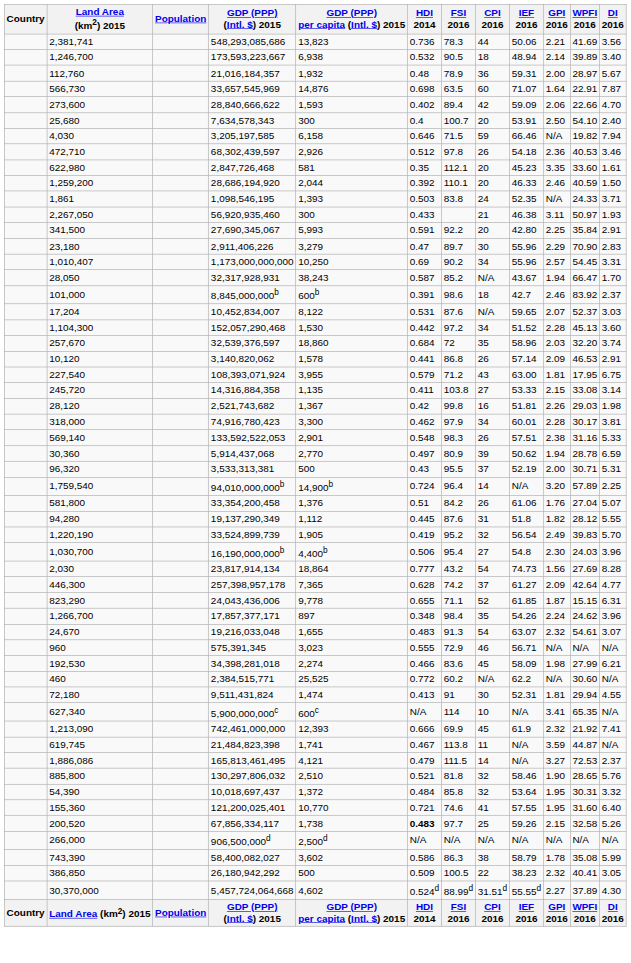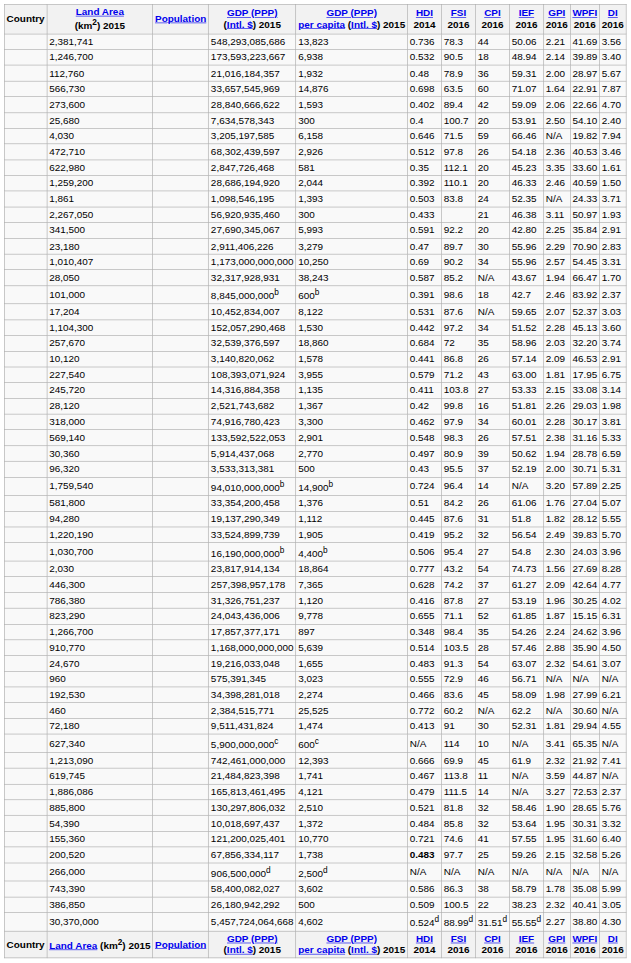+ row: (67, 600)
+ row: (67, 647)
(585, 890) 37.89 -> (585, 921) 38.80
